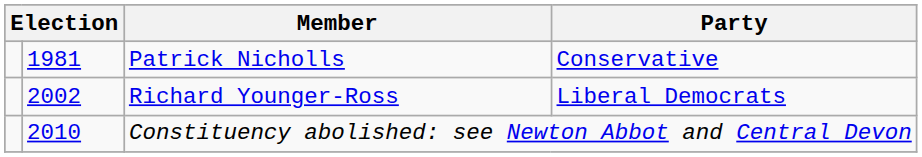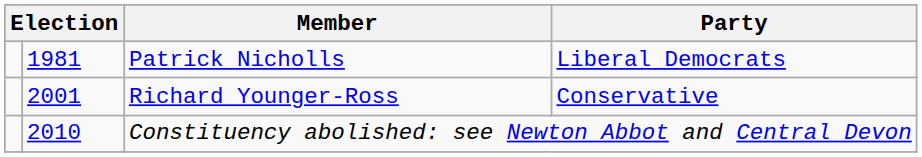(638, 60) Conservative -> (671, 60) Liberal Democrats
(54, 97) 2002 -> (54, 97) 2001
(671, 97) Liberal Democrats -> (638, 97) Conservative
